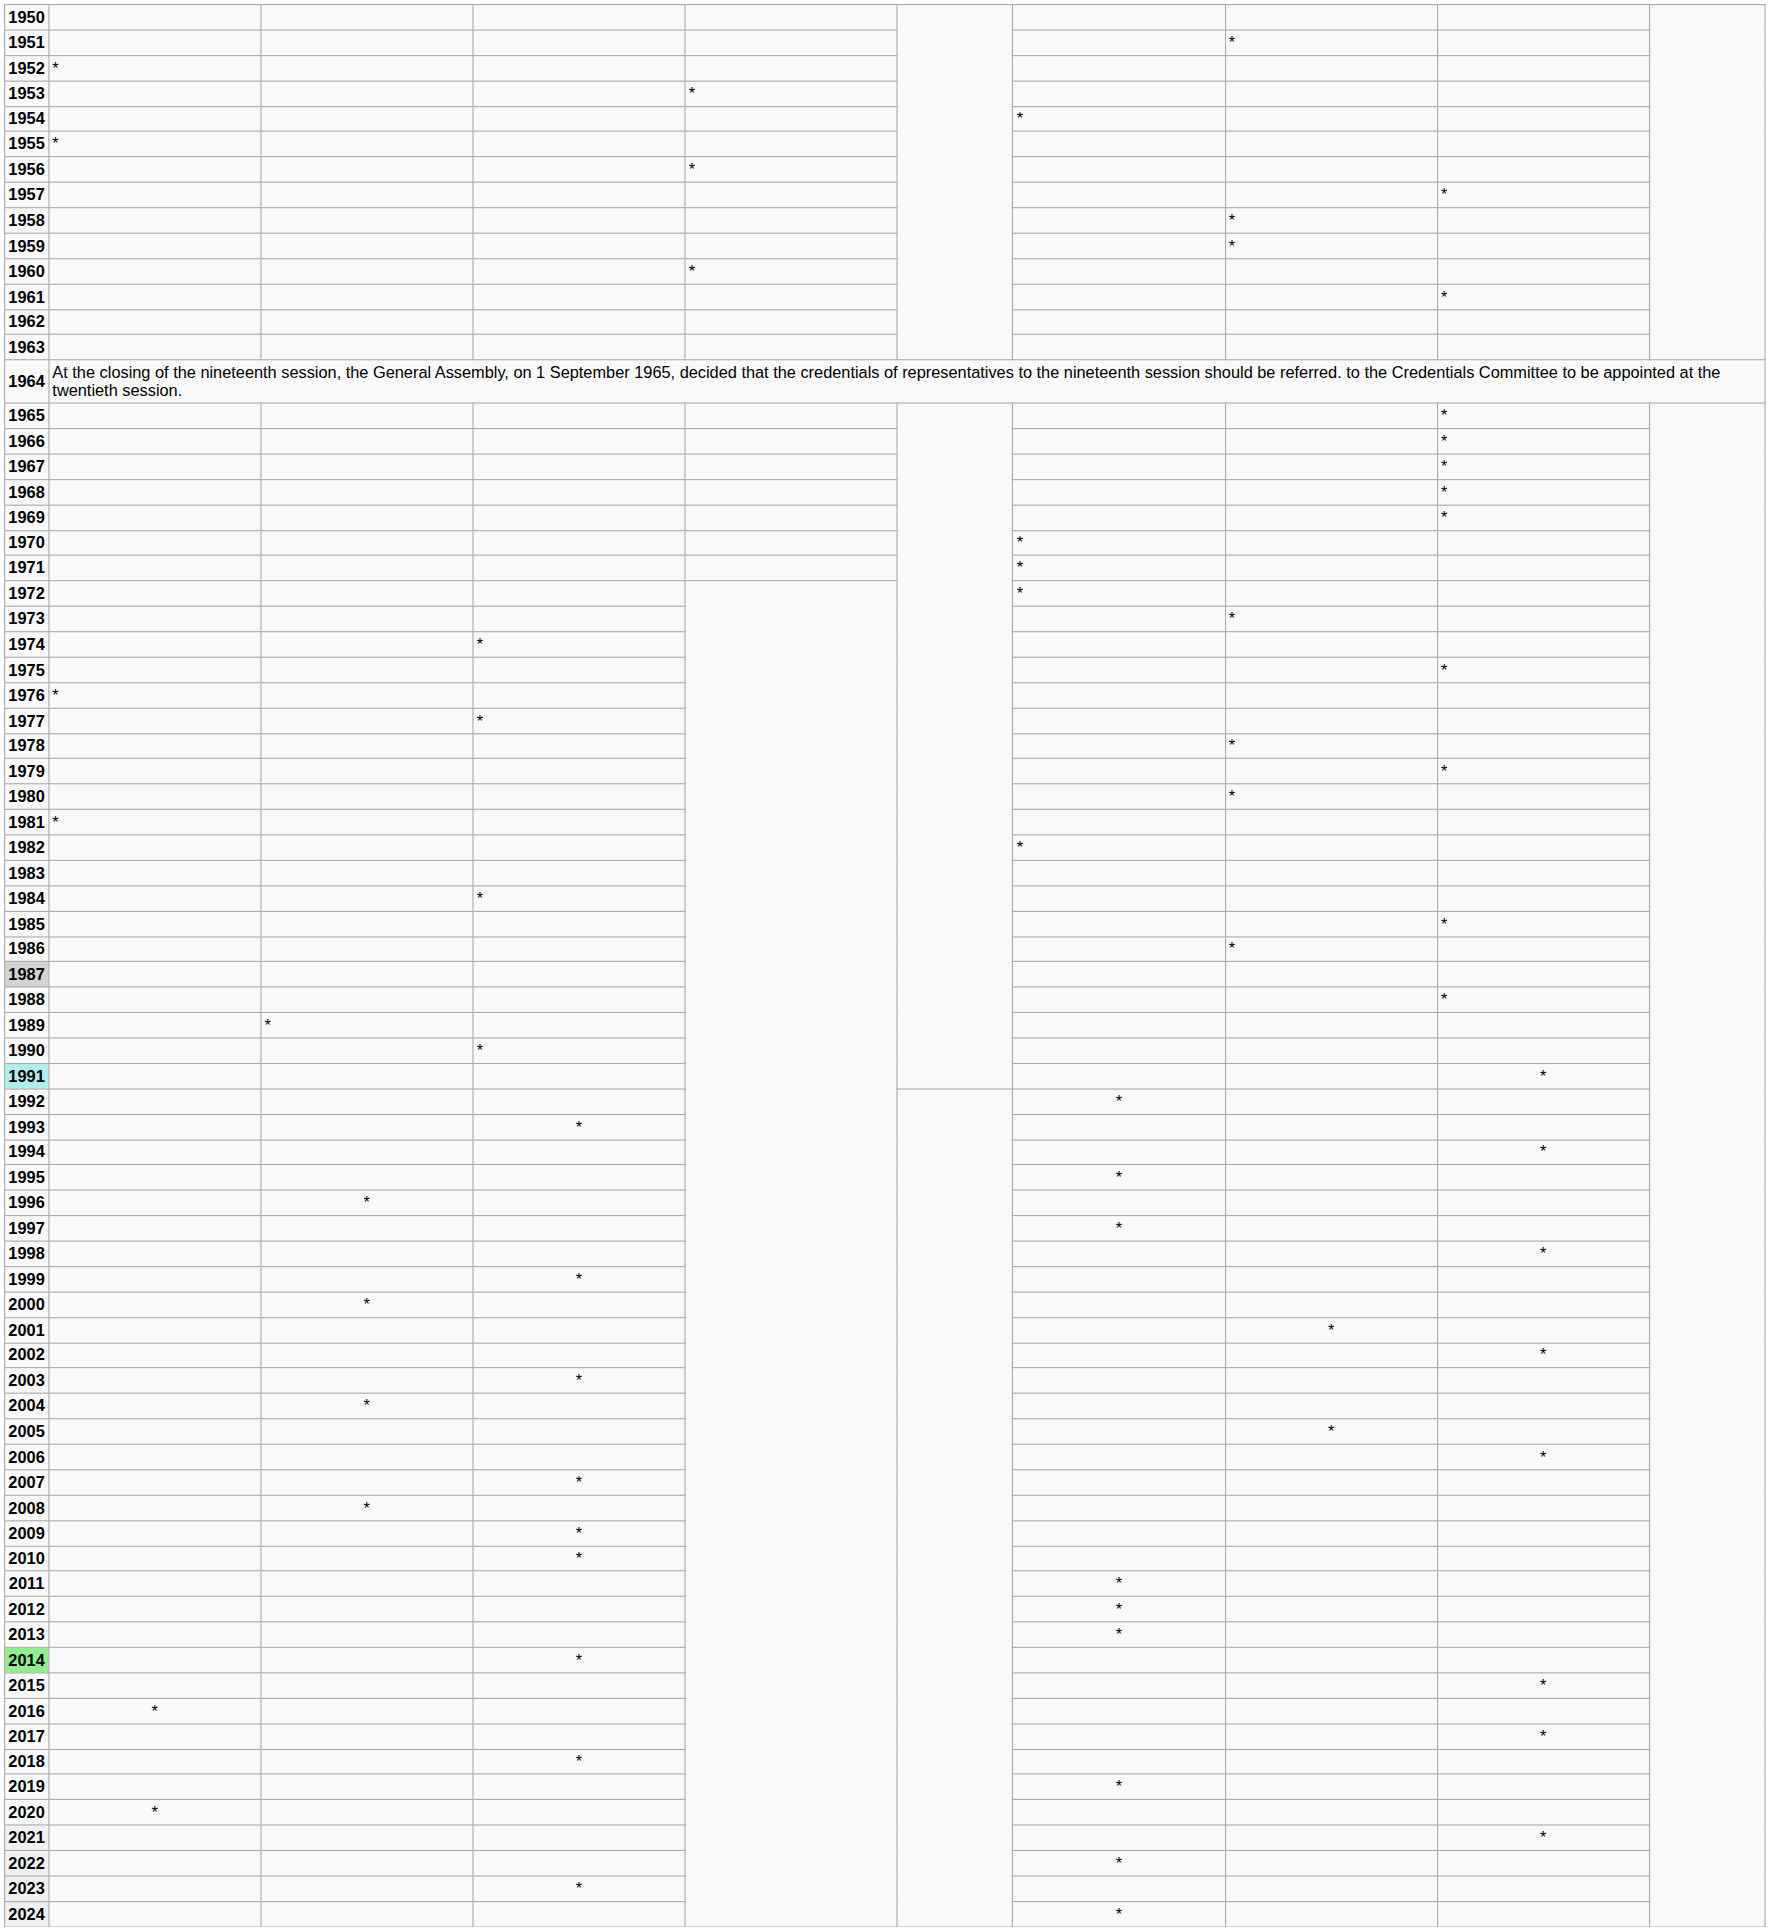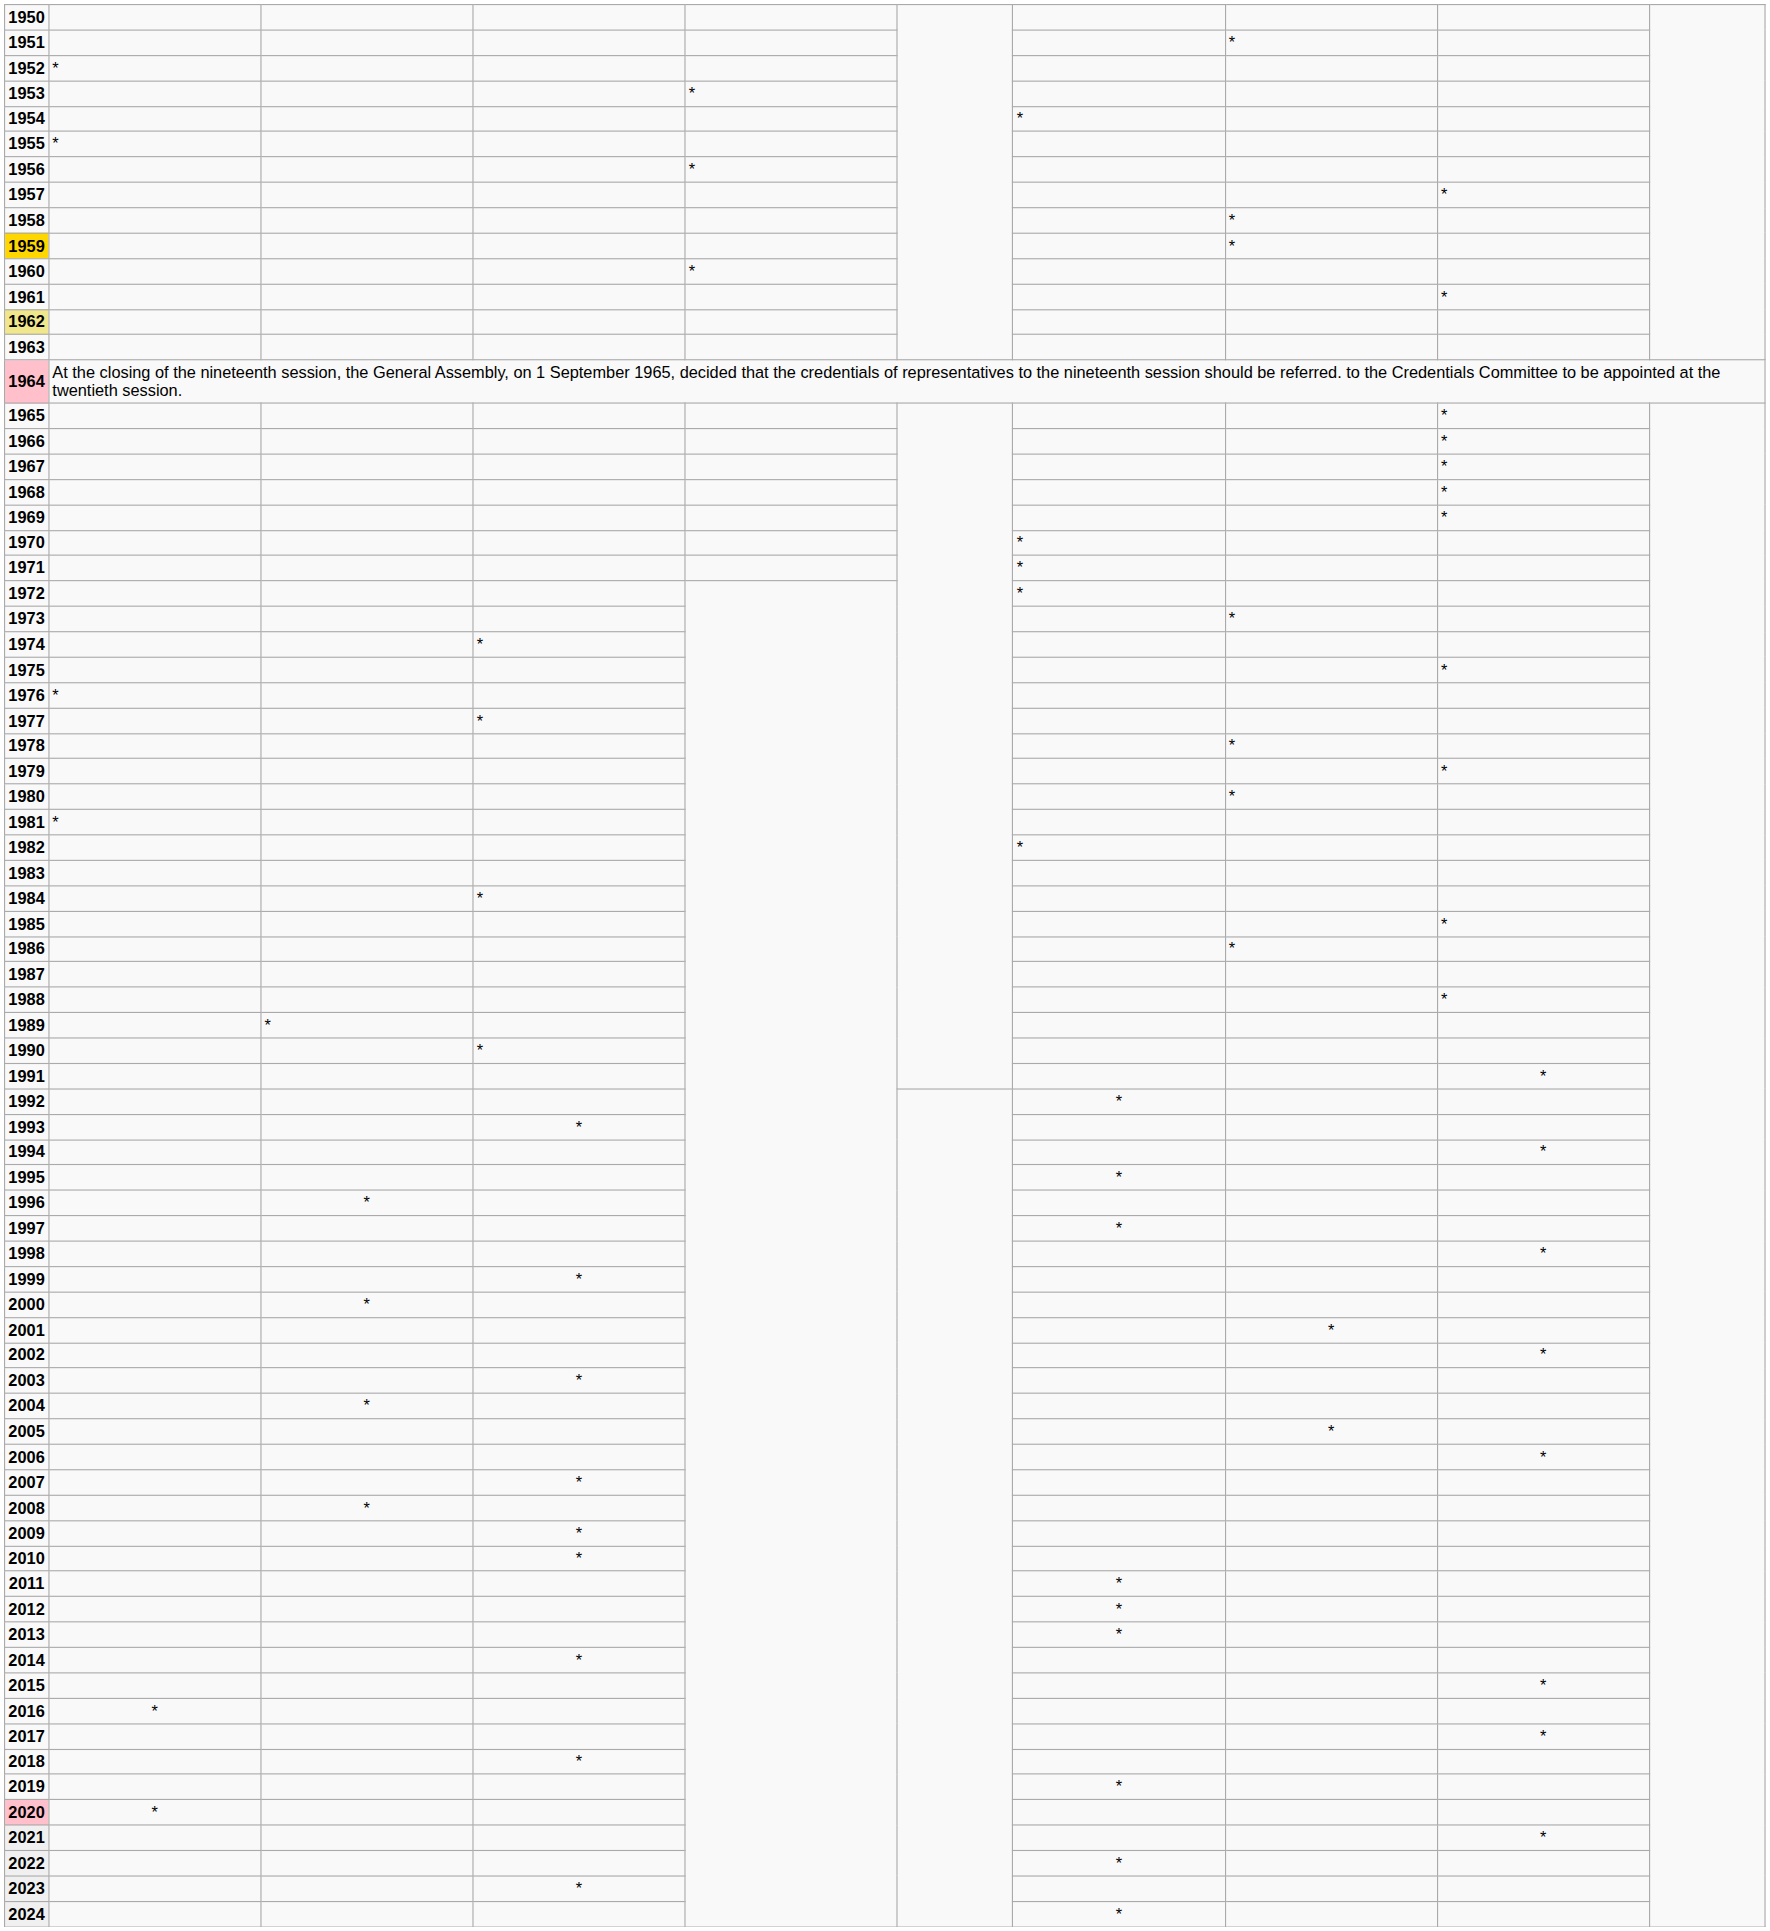(27, 245) no background -> (27, 245) gold background
(27, 322) no background -> (27, 322) khaki background
(27, 381) no background -> (27, 381) pink background
(27, 974) lightgrey background -> (27, 974) no background
(27, 1076) paleturquoise background -> (27, 1076) no background
(27, 1660) lightgreen background -> (27, 1660) no background
(27, 1812) no background -> (27, 1812) pink background
